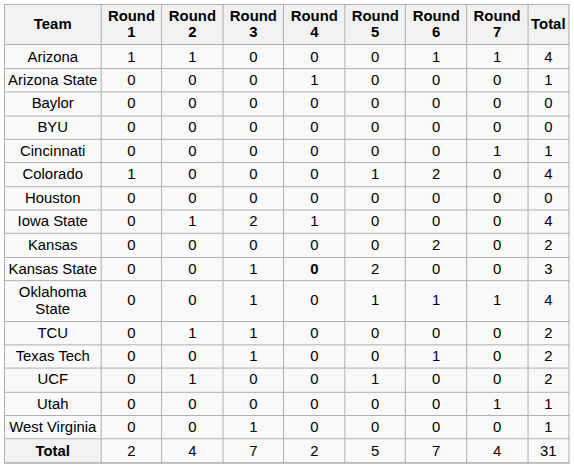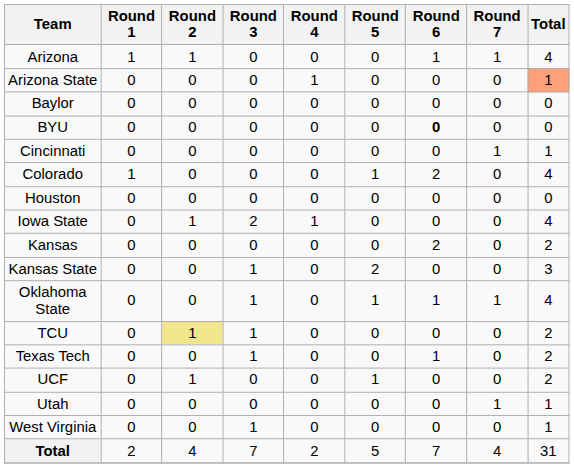(548, 80) no background -> (548, 80) lightsalmon background
(436, 127) normal -> (436, 127) bold
(314, 269) bold -> (314, 269) normal
(192, 332) no background -> (192, 332) khaki background
